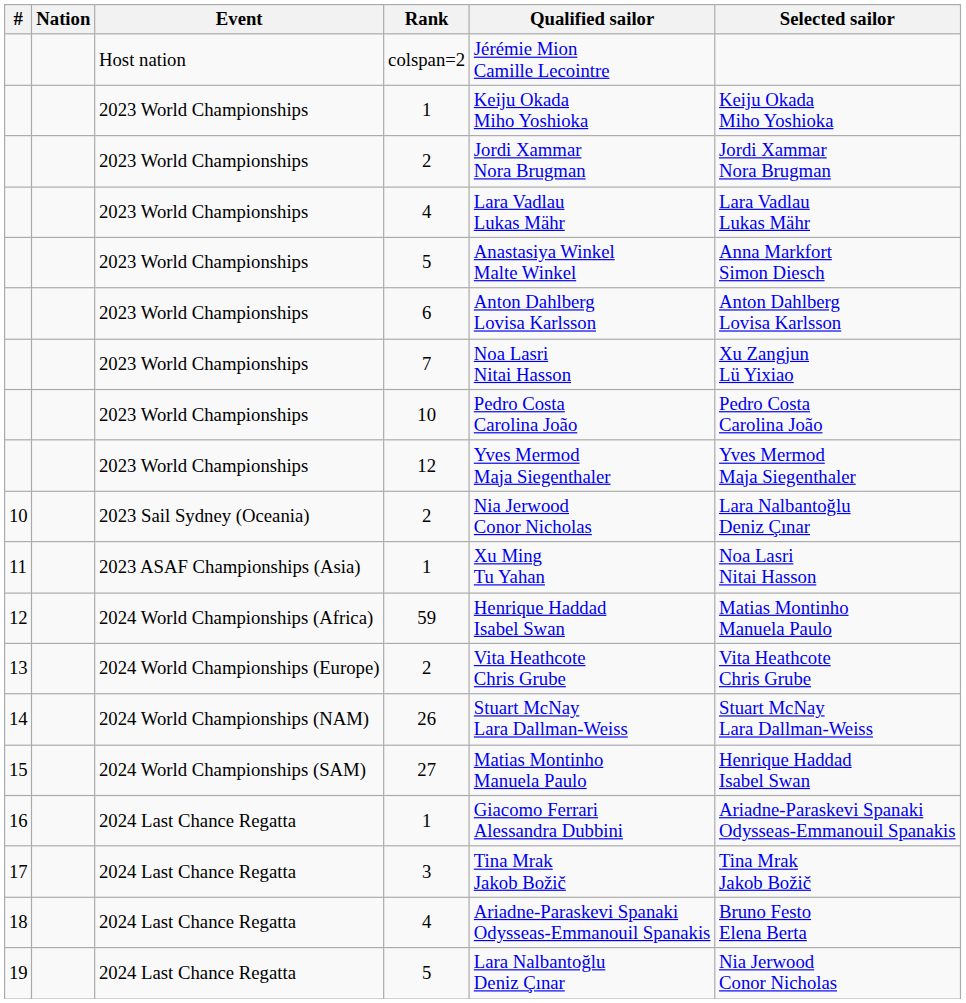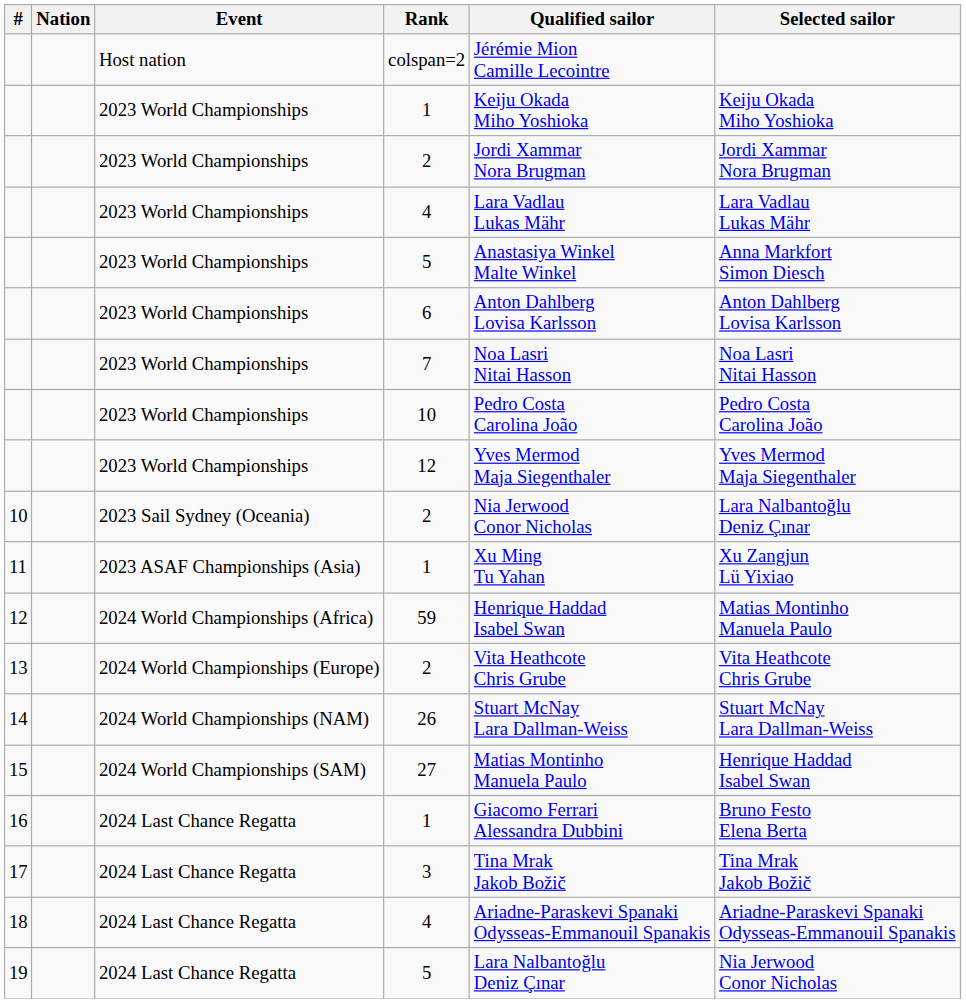(764, 364) Xu Zangjun Lü Yixiao -> (768, 364) Noa Lasri Nitai Hasson
(768, 567) Noa Lasri Nitai Hasson -> (764, 567) Xu Zangjun Lü Yixiao
(837, 820) Ariadne-Paraskevi Spanaki Odysseas-Emmanouil Spanakis -> (765, 820) Bruno Festo Elena Berta
(765, 922) Bruno Festo Elena Berta -> (837, 922) Ariadne-Paraskevi Spanaki Odysseas-Emmanouil Spanakis
